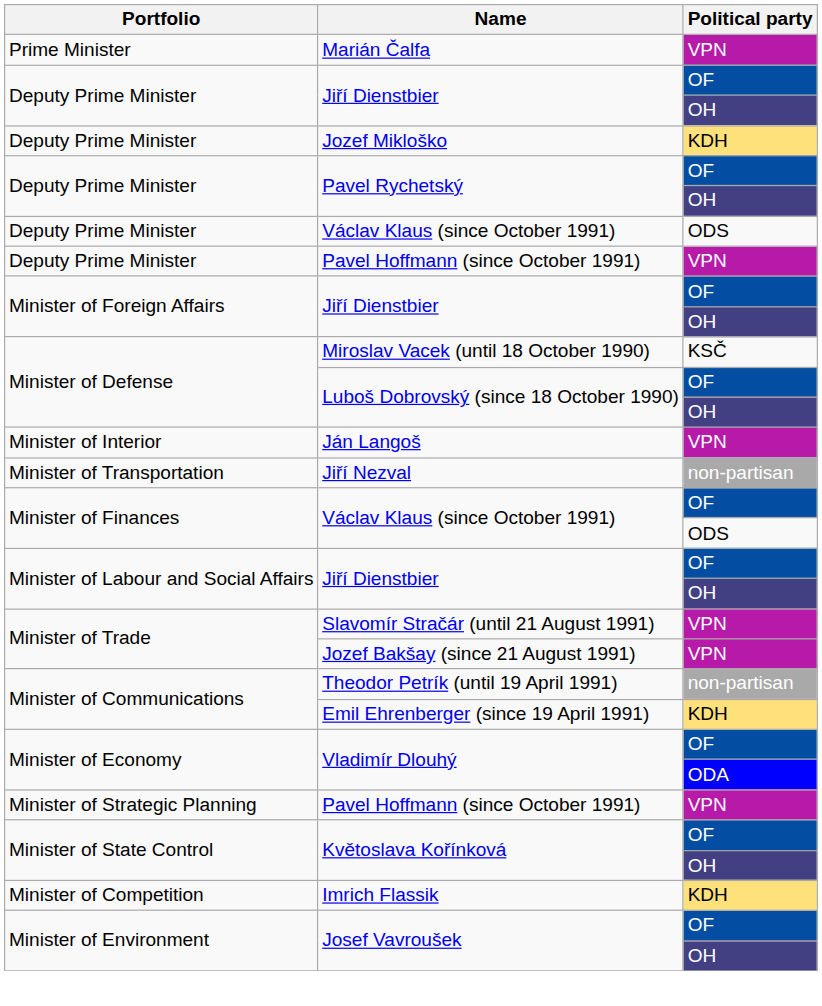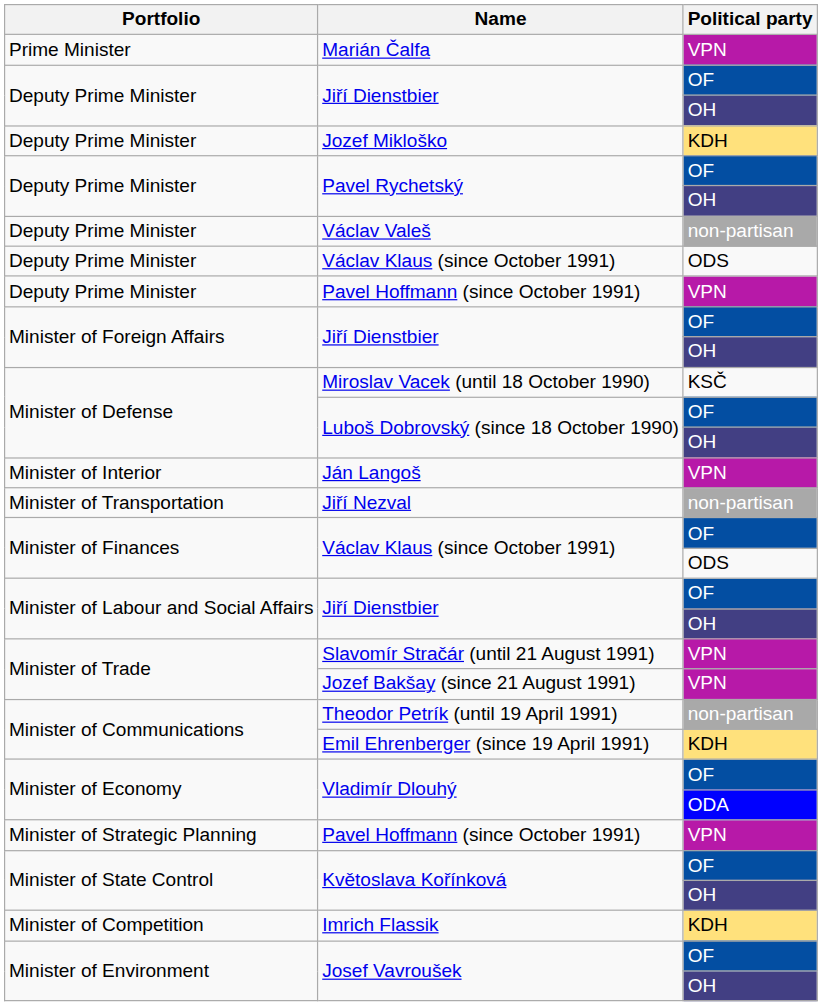+ row: (377, 230)
